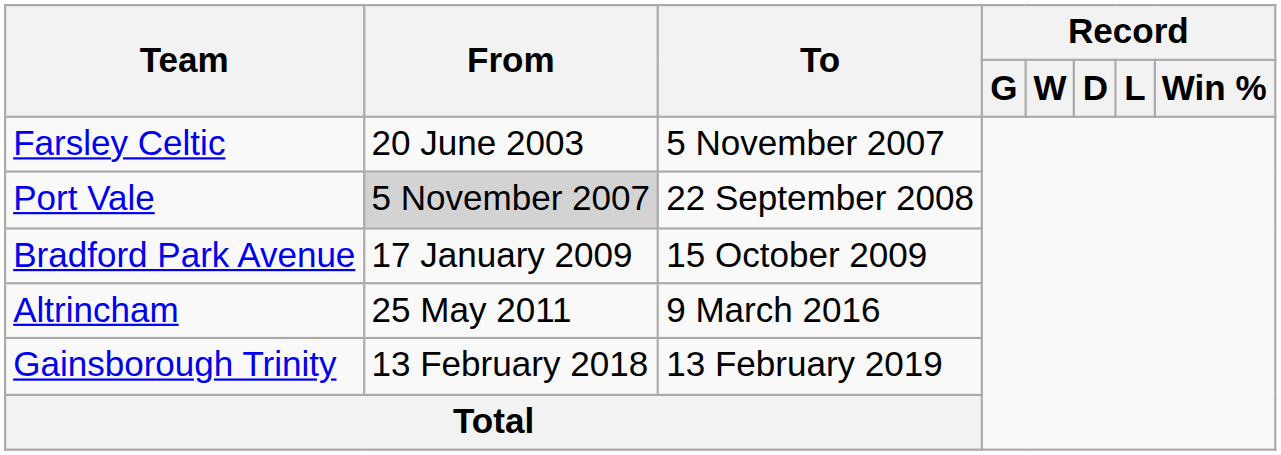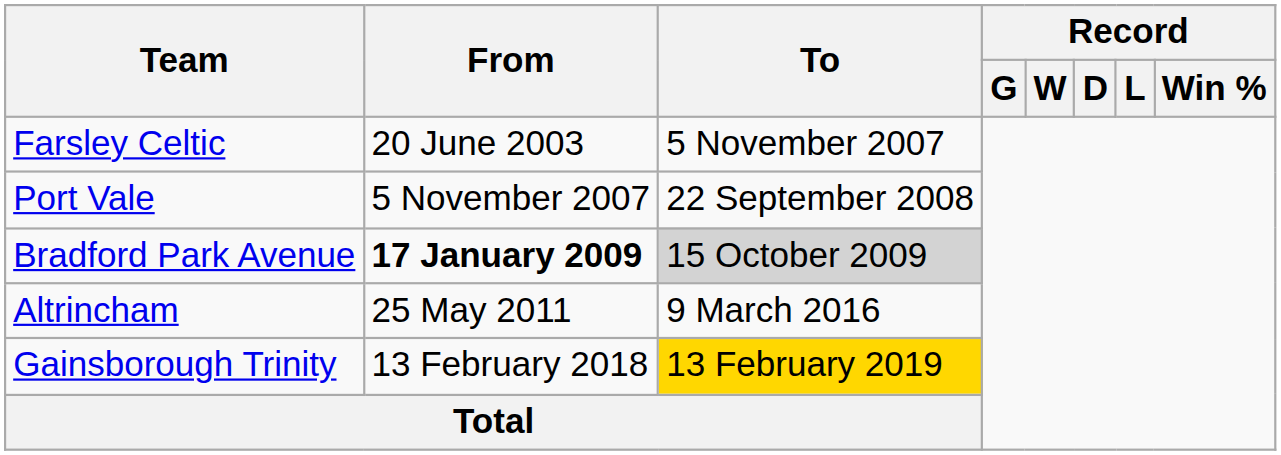(511, 198) lightgrey background -> (511, 198) no background
(502, 254) normal -> (507, 254) bold
(797, 254) no background -> (797, 254) lightgrey background
(805, 365) no background -> (805, 365) gold background
